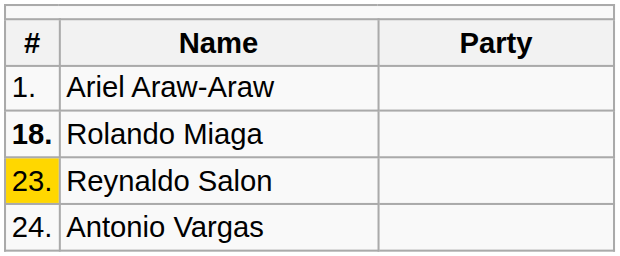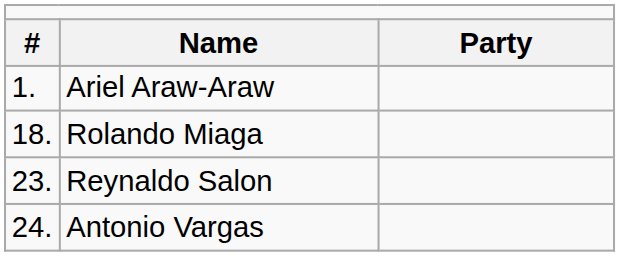(32, 135) bold -> (32, 135) normal
(32, 181) gold background -> (32, 181) no background
